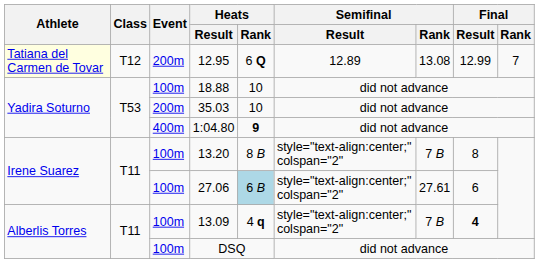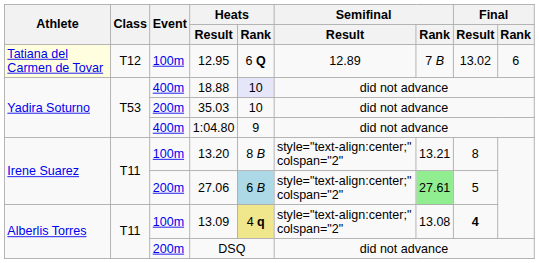(168, 61) 200m -> (168, 61) 100m
(435, 61) 13.08 -> (435, 61) 7 B
(475, 61) 12.99 -> (475, 61) 13.02
(516, 61) 7 -> (516, 61) 6
(168, 88) 100m -> (168, 88) 400m
(256, 88) no background -> (256, 88) lavender background
(256, 128) bold -> (256, 128) normal
(435, 154) 7 B -> (435, 154) 13.21
(168, 188) 100m -> (168, 188) 200m
(435, 188) no background -> (435, 188) lightgreen background
(475, 188) 6 -> (475, 188) 5
(256, 222) no background -> (256, 222) khaki background
(435, 222) 7 B -> (435, 222) 13.08
(168, 249) 100m -> (168, 249) 200m
